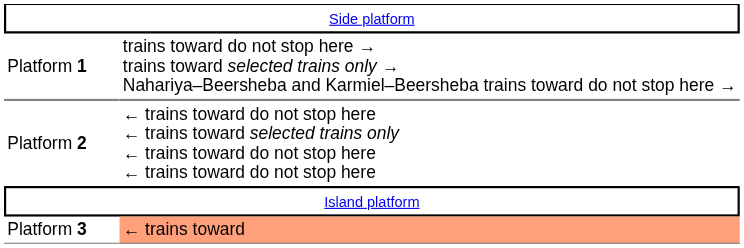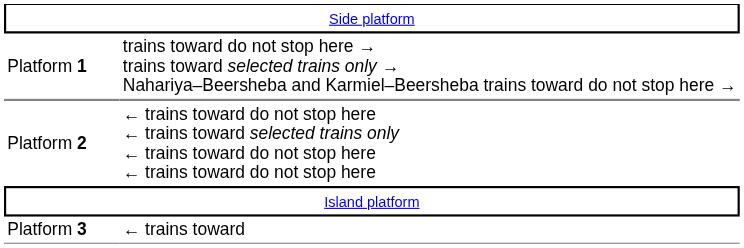(184, 229) lightsalmon background -> (184, 229) no background
